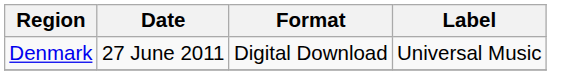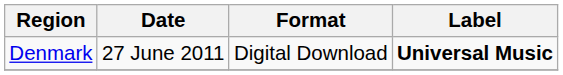(469, 53) normal -> (475, 53) bold
